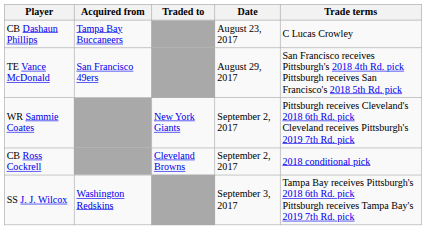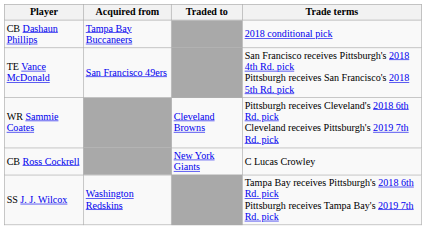- column: (248, 12)
(318, 34) C Lucas Crowley -> (289, 34) 2018 conditional pick
(174, 122) New York Giants -> (194, 122) Cleveland Browns
(174, 161) Cleveland Browns -> (194, 161) New York Giants
(326, 161) 2018 conditional pick -> (280, 161) C Lucas Crowley
